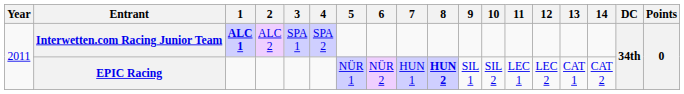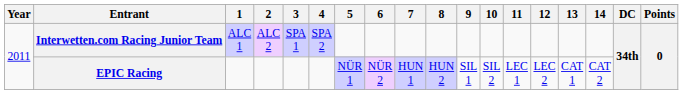(240, 39) bold -> (240, 39) normal
(443, 72) bold -> (441, 72) normal
